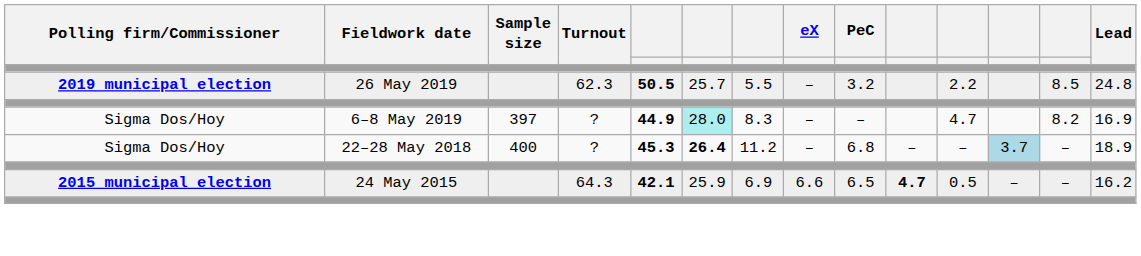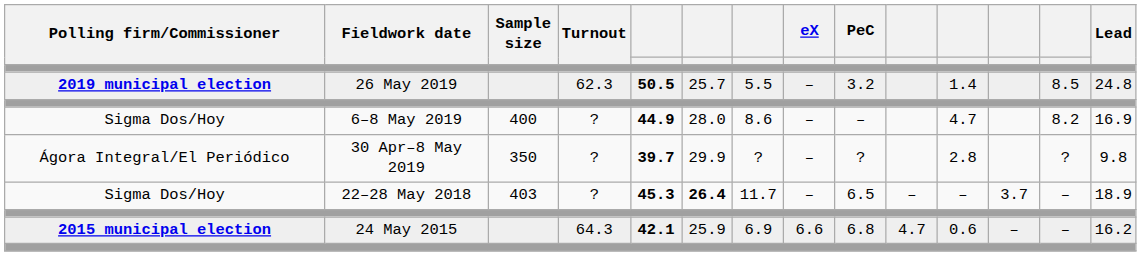(963, 86) 2.2 -> (963, 86) 1.4
(523, 121) 397 -> (523, 121) 400
(707, 121) paleturquoise background -> (707, 121) no background
(758, 121) 8.3 -> (758, 121) 8.6
+ row: (165, 158)
(523, 148) 400 -> (523, 196) 403
(758, 148) 11.2 -> (758, 196) 11.7
(861, 148) 6.8 -> (861, 196) 6.5
(1014, 148) lightblue background -> (1014, 196) no background
(861, 183) 6.5 -> (861, 231) 6.8
(912, 183) bold -> (912, 231) normal
(963, 183) 0.5 -> (963, 231) 0.6
